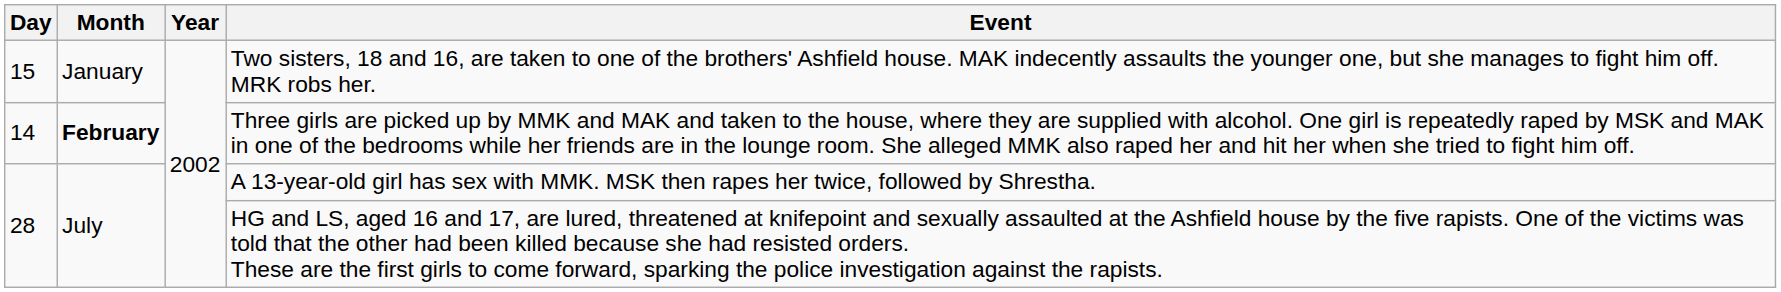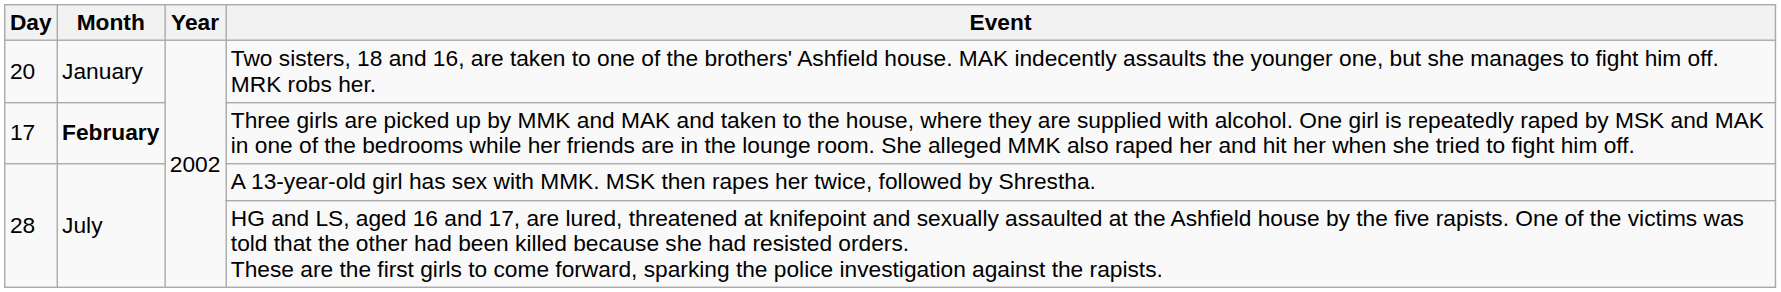(23, 71) 15 -> (23, 71) 20
(23, 132) 14 -> (23, 132) 17
